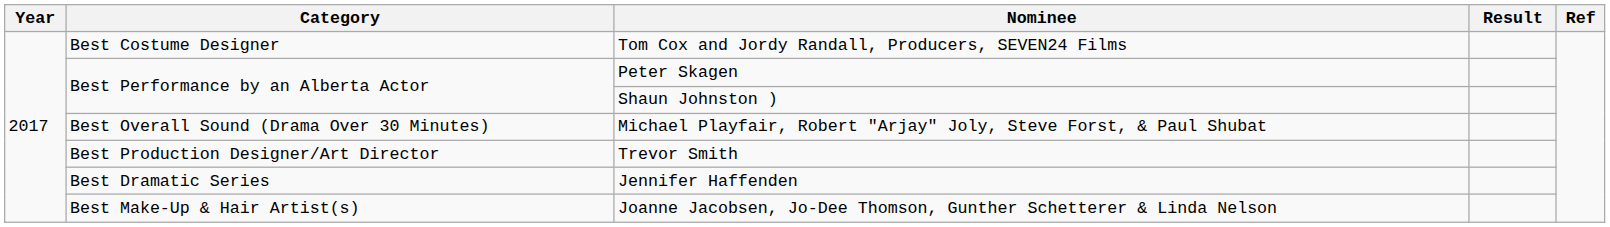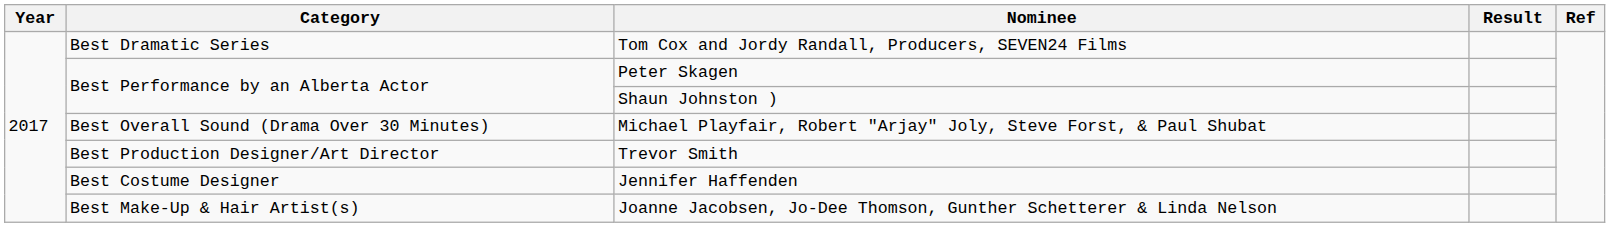(175, 45) Best Costume Designer -> (170, 45) Best Dramatic Series
(170, 181) Best Dramatic Series -> (175, 181) Best Costume Designer
